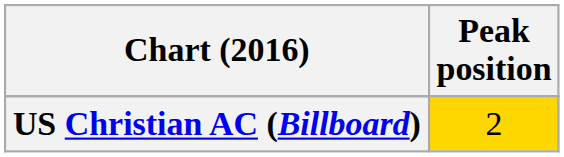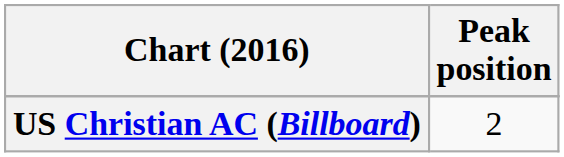(494, 123) gold background -> (494, 123) no background
